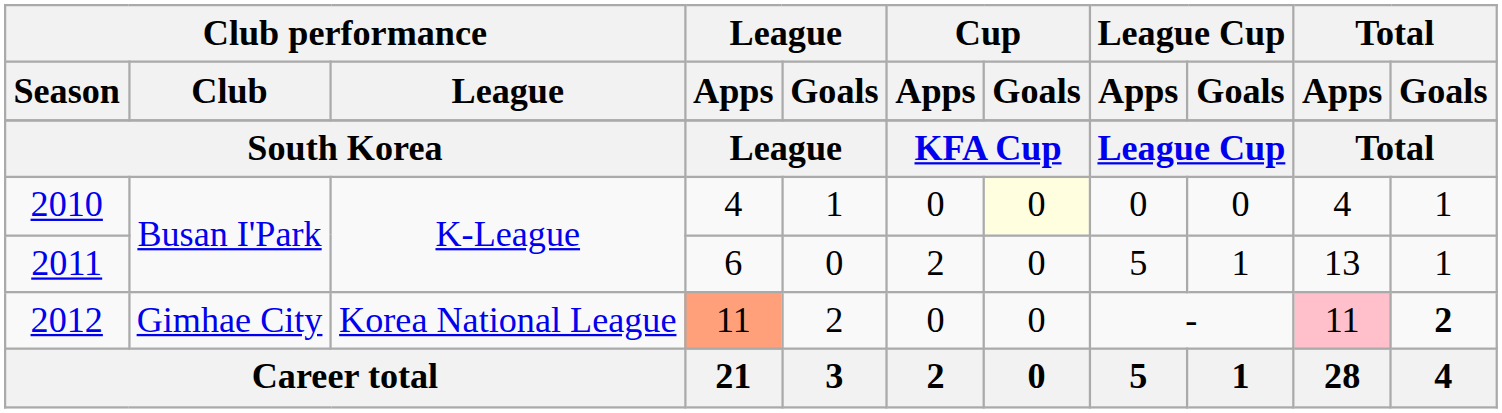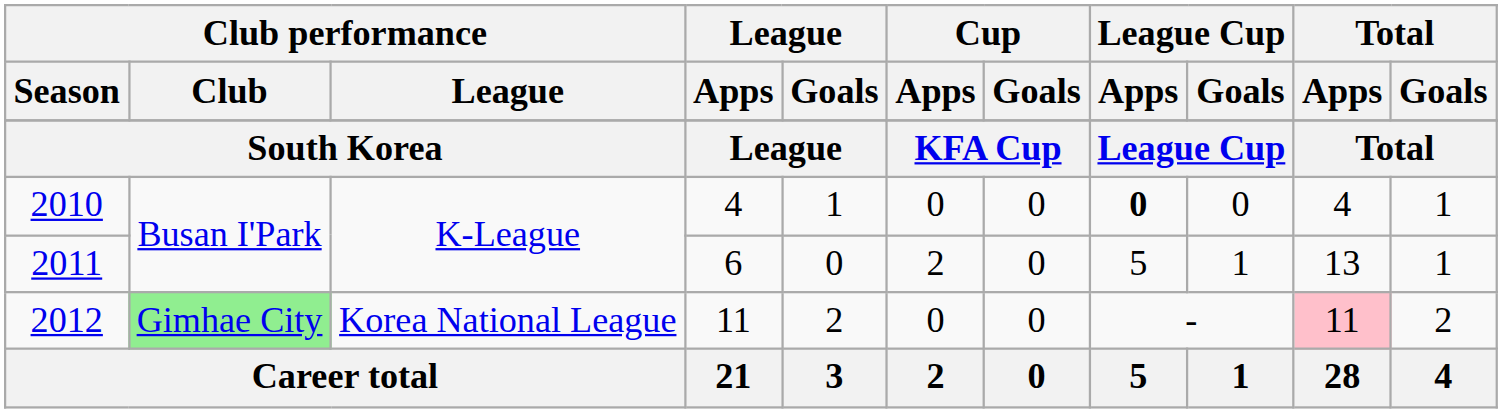(1037, 205) lightyellow background -> (1037, 205) no background
(1138, 205) normal -> (1138, 205) bold
(230, 319) no background -> (230, 319) lightgreen background
(733, 319) lightsalmon background -> (733, 319) no background
(1443, 319) bold -> (1443, 319) normal
